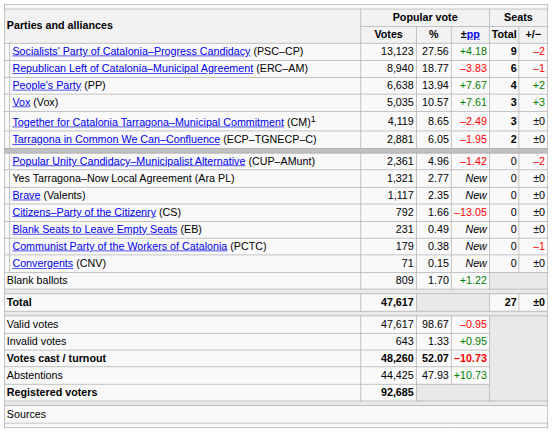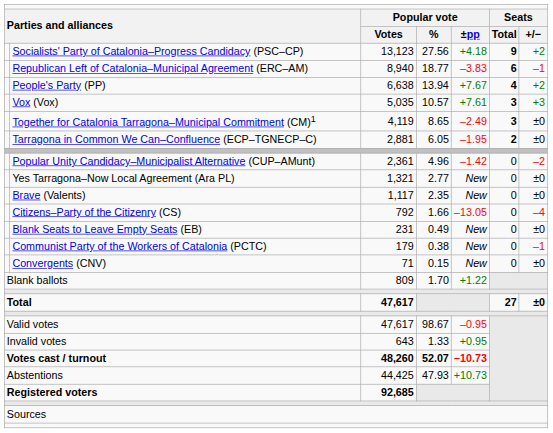(539, 51) –2 -> (539, 51) +2
(539, 212) ±0 -> (539, 212) –4
